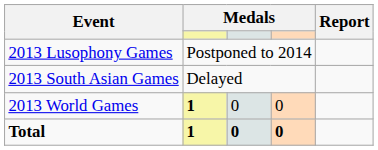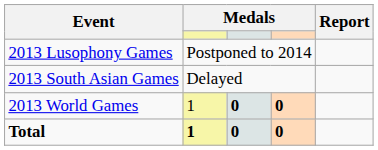(191, 105) bold -> (191, 105) normal
(235, 105) normal -> (235, 105) bold
(279, 105) normal -> (279, 105) bold
